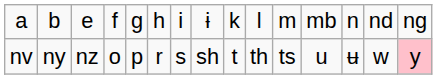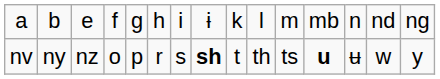(208, 56) normal -> (209, 56) bold
(321, 56) normal -> (324, 56) bold
(415, 56) pink background -> (418, 56) no background
